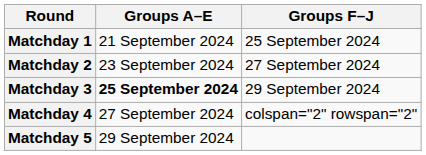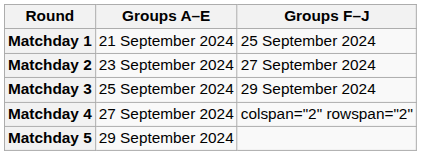(168, 89) bold -> (166, 89) normal
